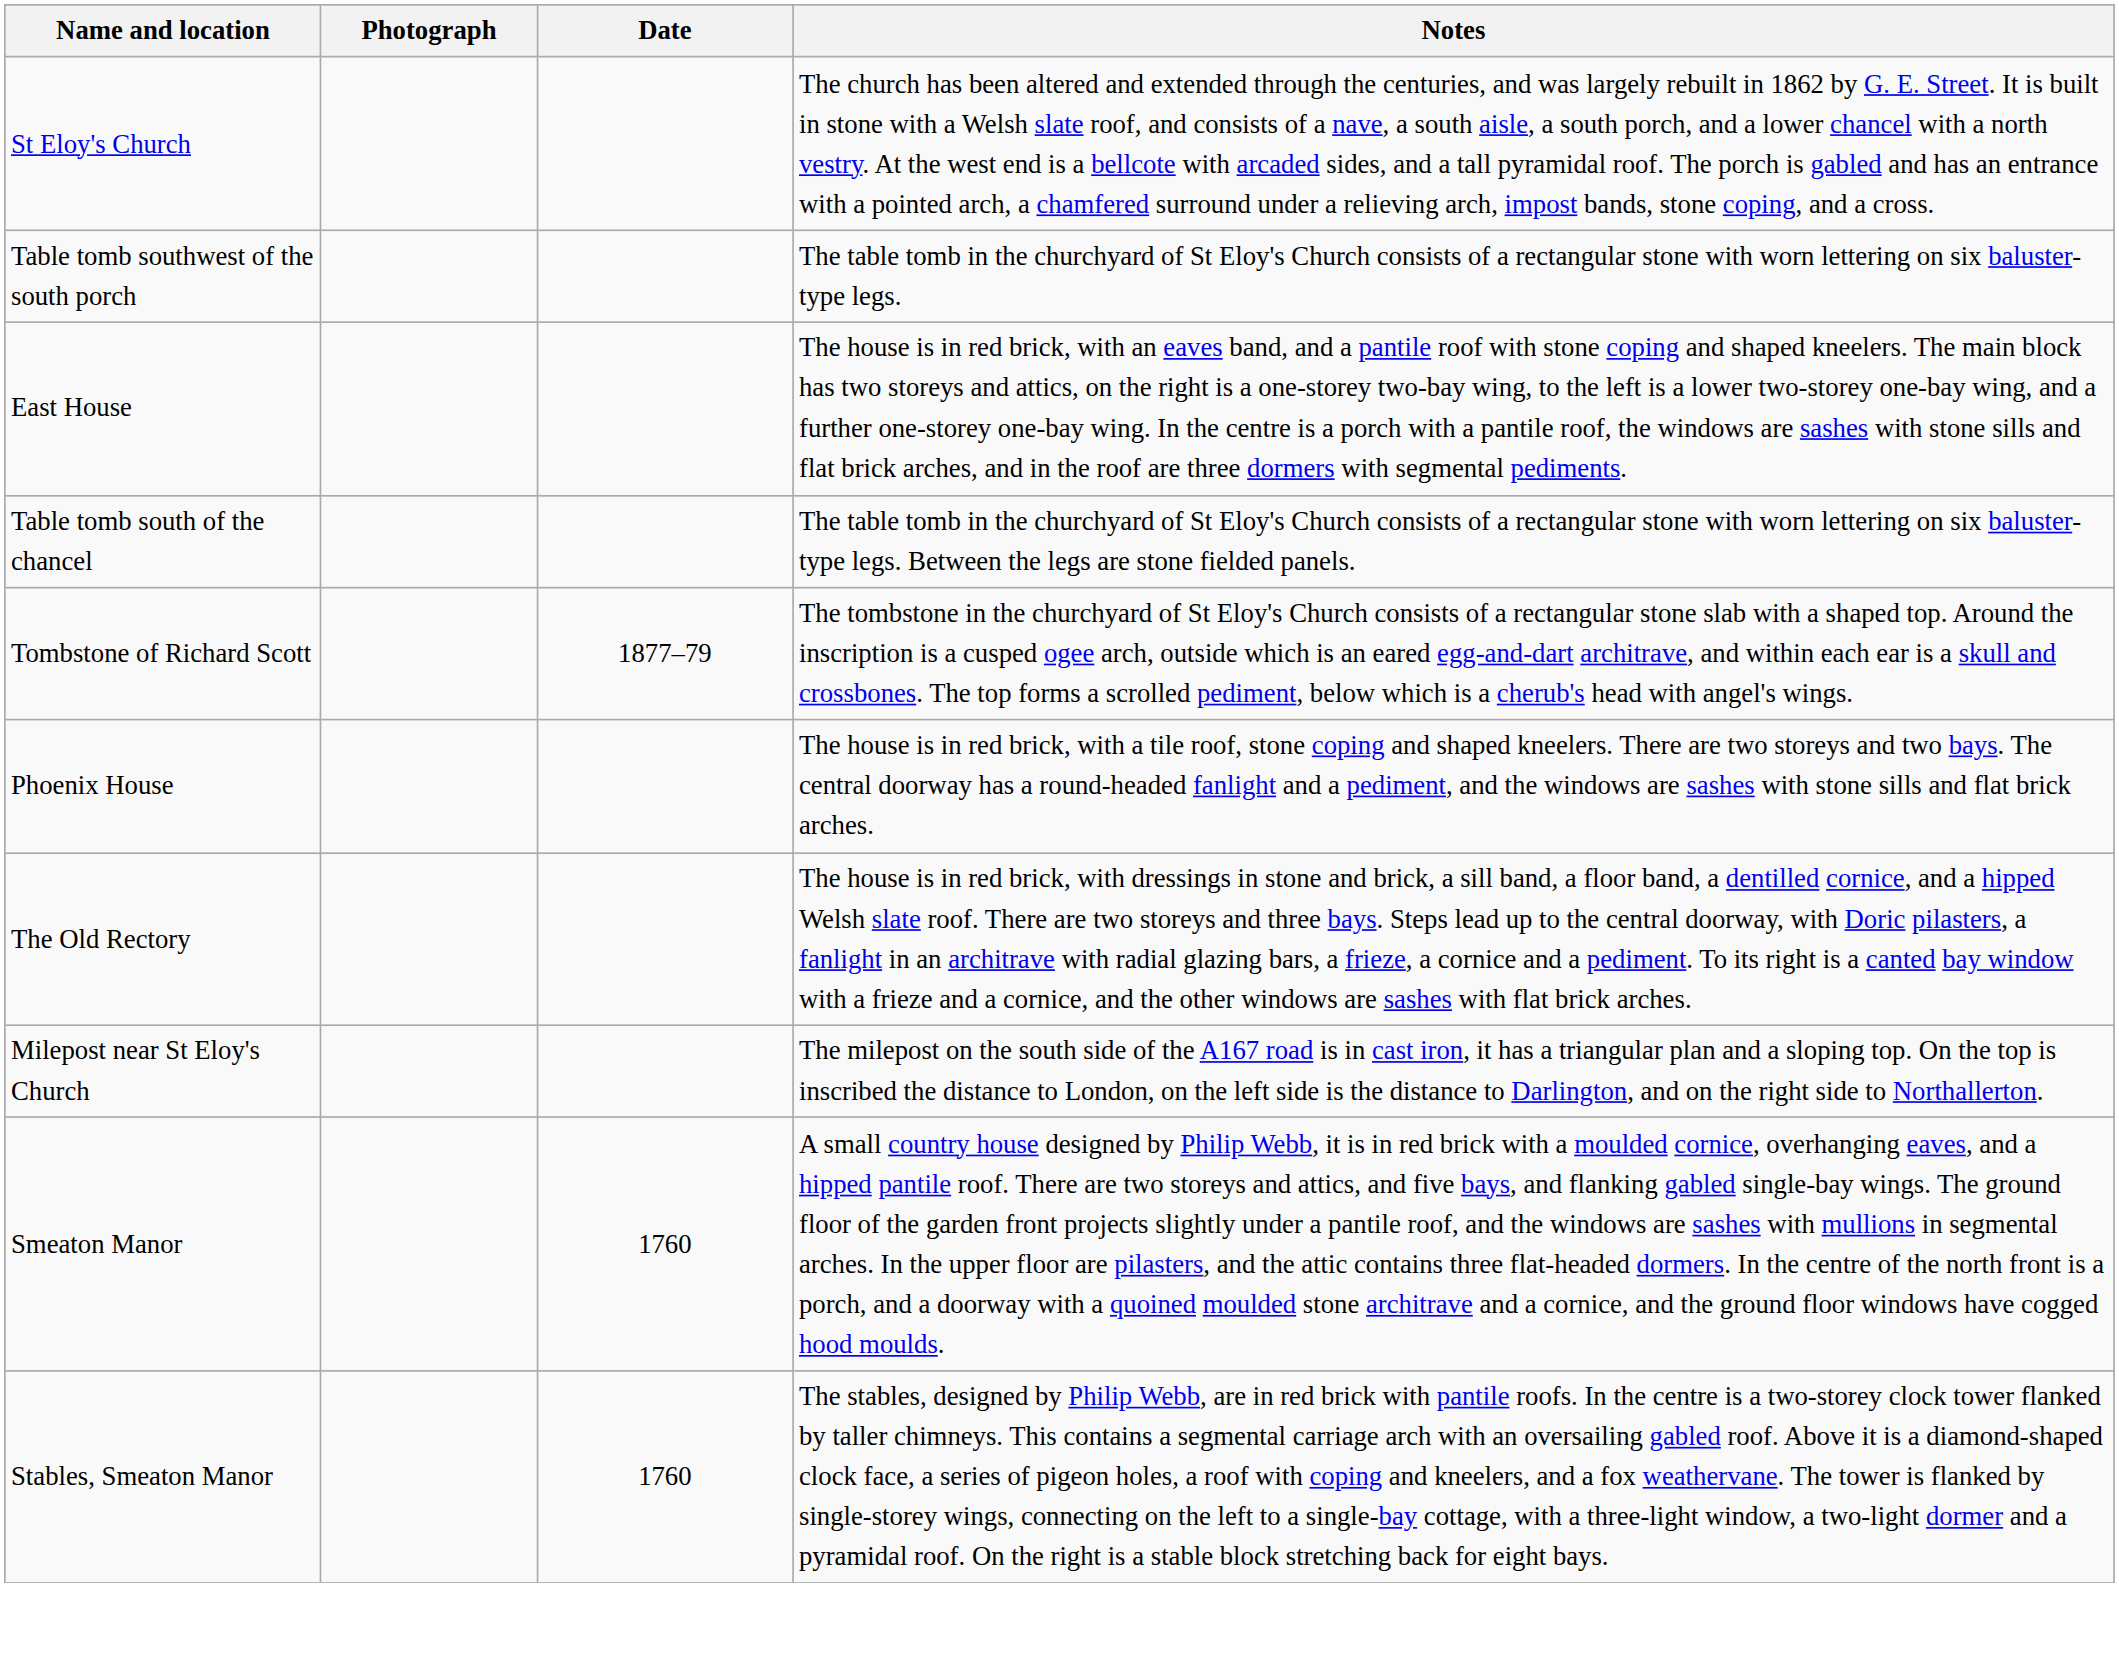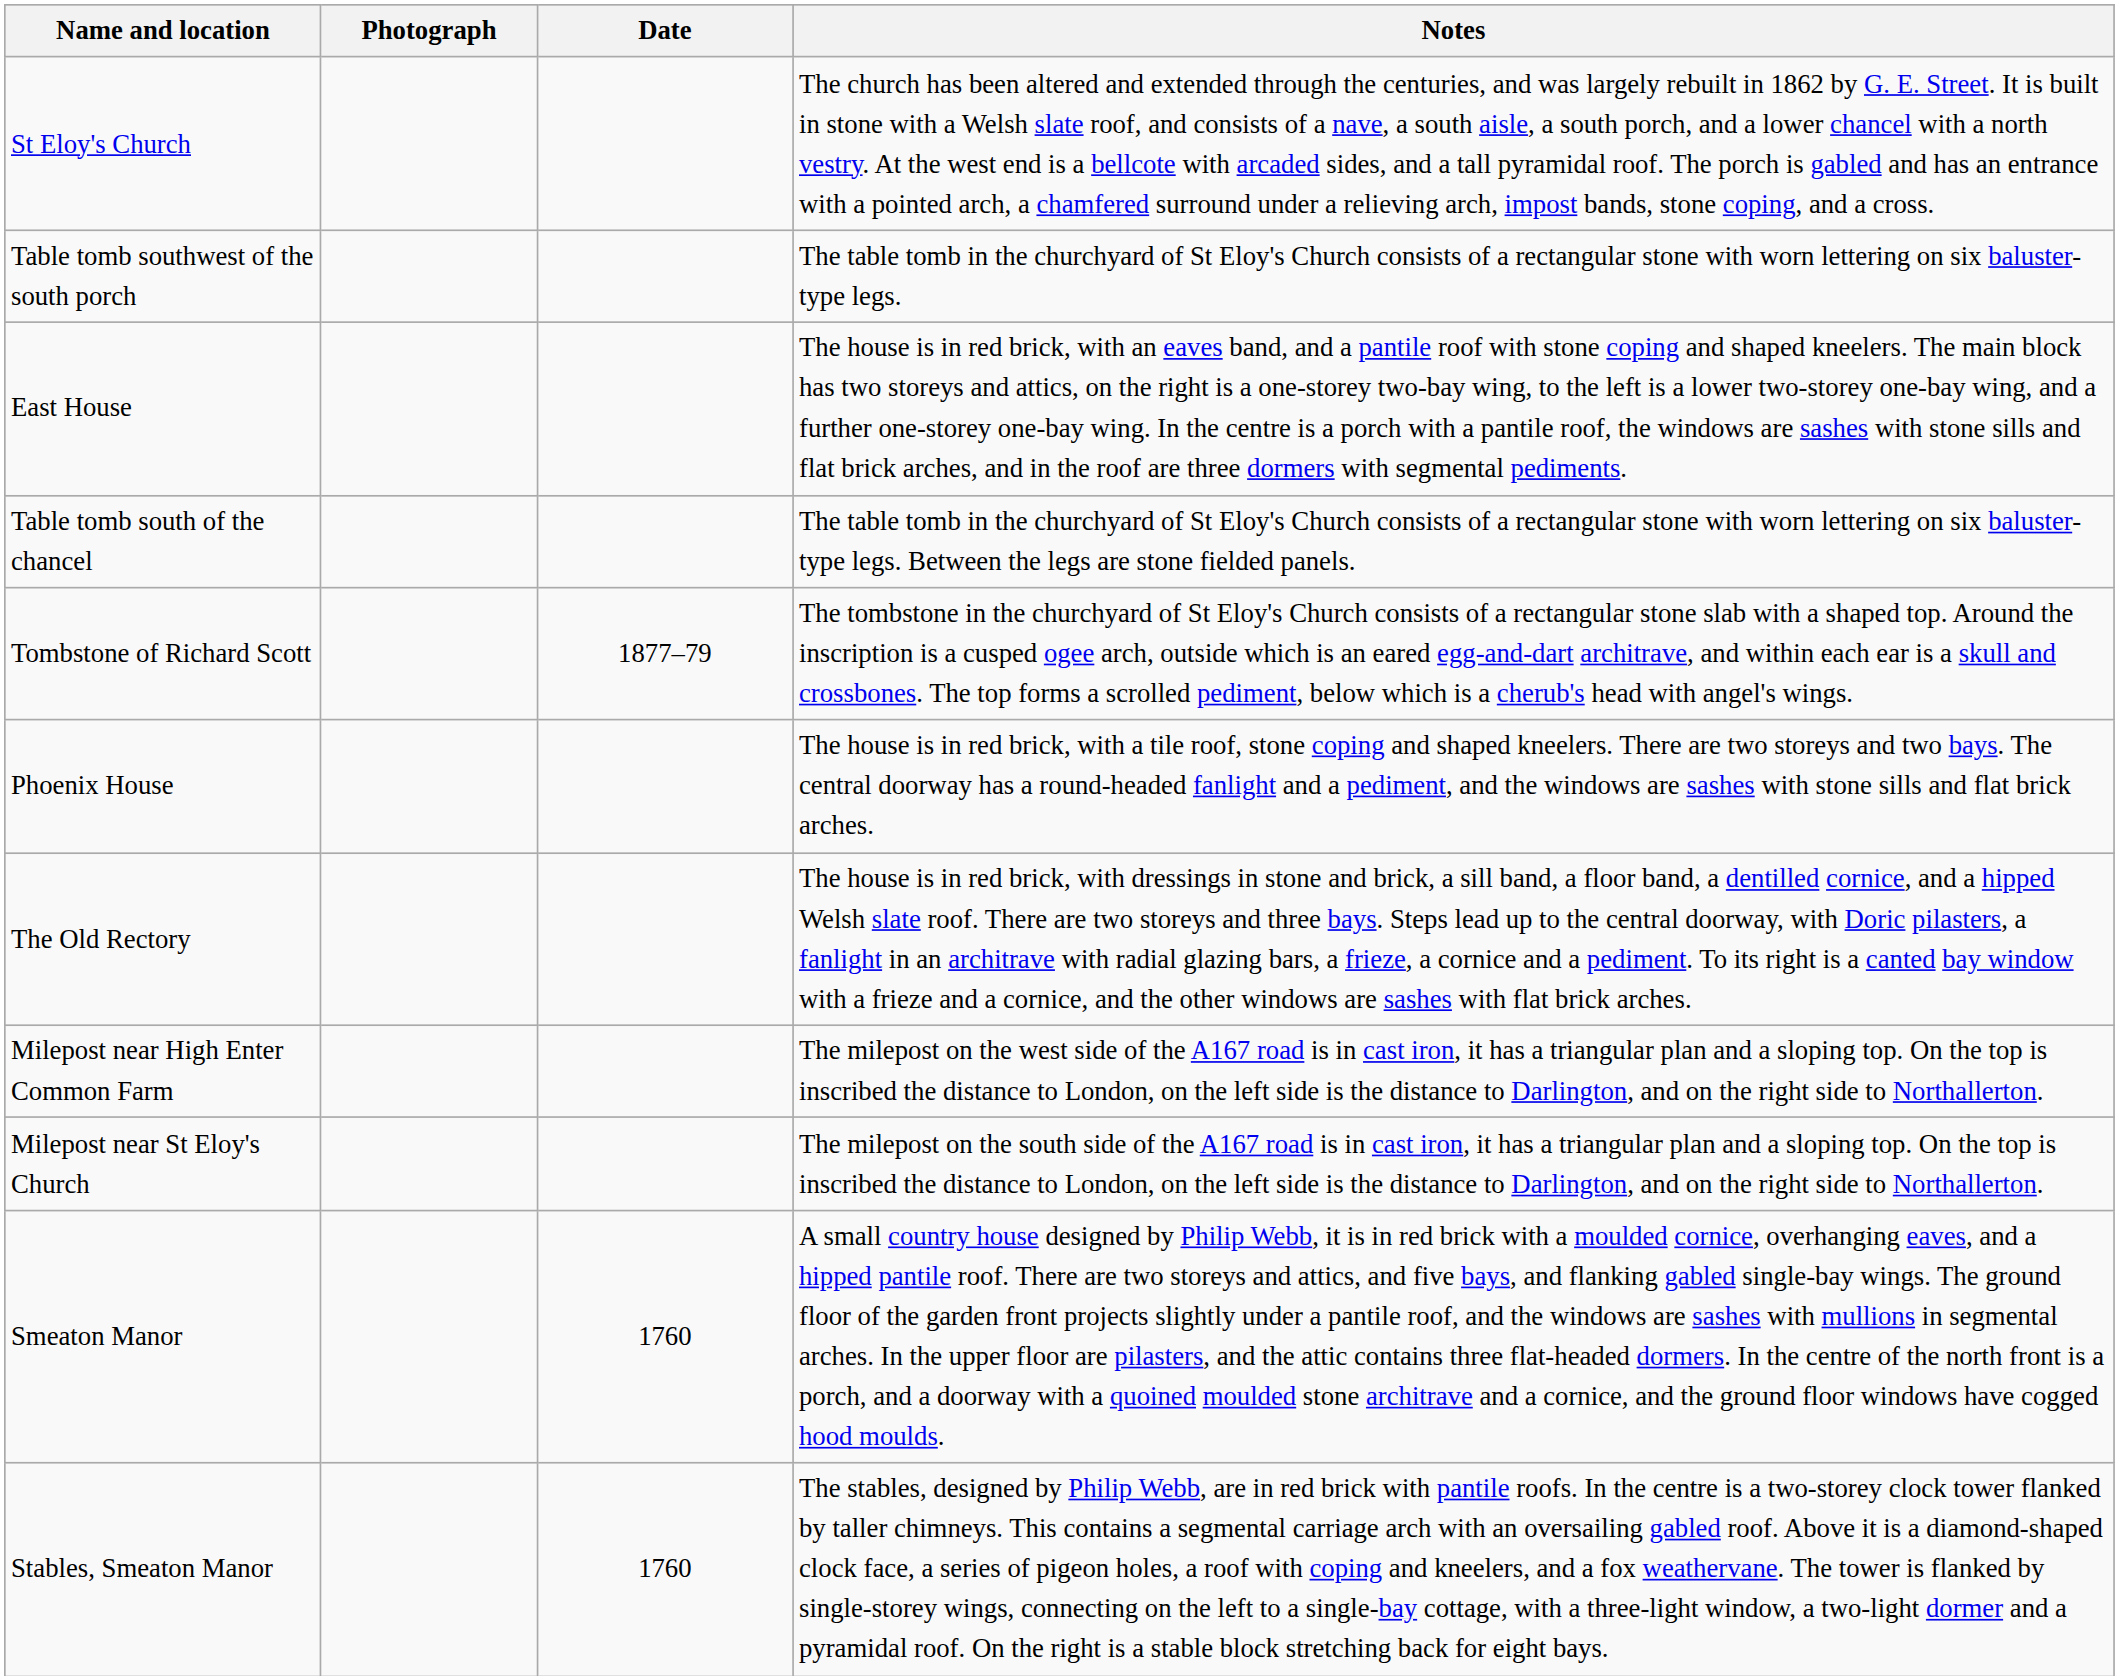+ row: (147, 1071)
